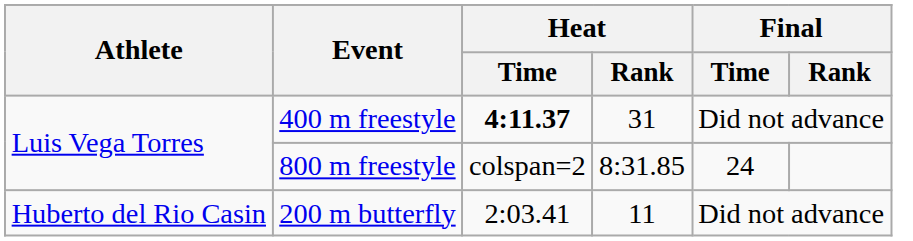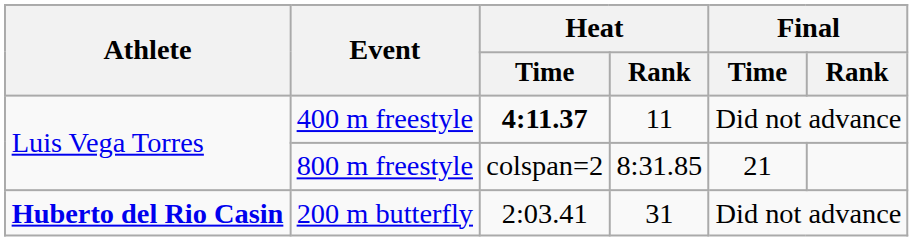(642, 119) 31 -> (659, 119) 11
(740, 166) 24 -> (757, 166) 21
(139, 212) normal -> (147, 212) bold
(642, 212) 11 -> (659, 212) 31
